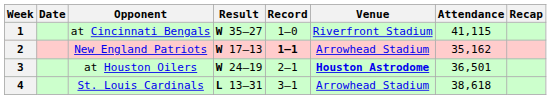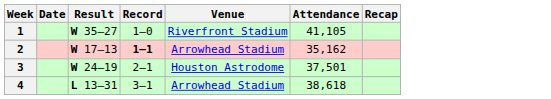- column: (141, 13)
(471, 31) 41,115 -> (326, 31) 41,105
(373, 67) bold -> (228, 67) normal
(471, 67) 36,501 -> (326, 67) 37,501
